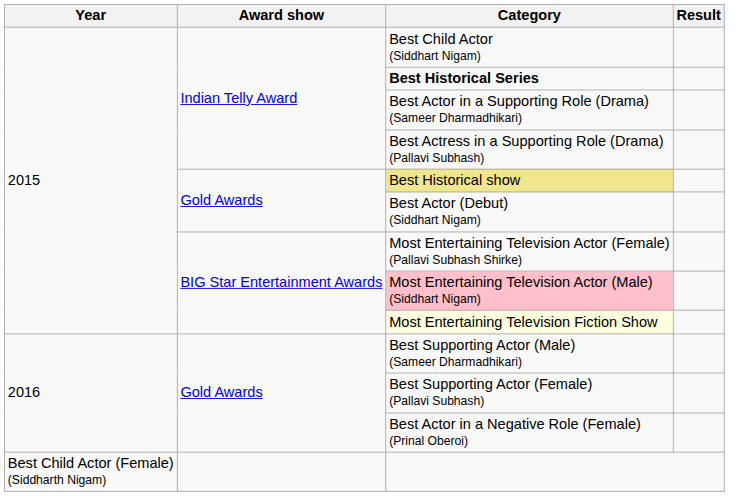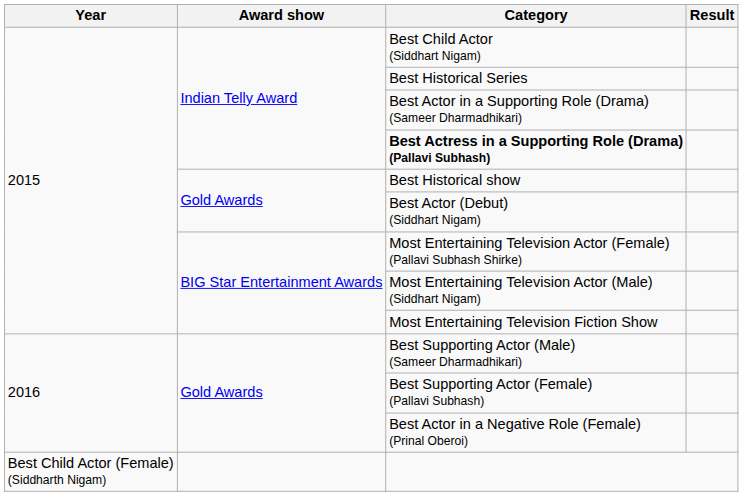(464, 78) bold -> (458, 78) normal
(526, 149) normal -> (536, 149) bold
(455, 180) khaki background -> (455, 180) no background
(521, 290) pink background -> (521, 290) no background
(523, 322) lightyellow background -> (523, 322) no background
